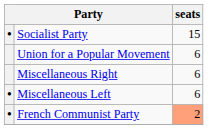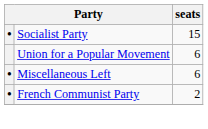- row: (67, 74)
(197, 114) lightsalmon background -> (197, 94) no background
